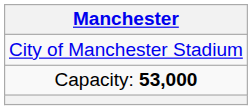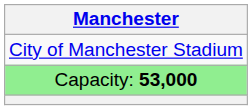(126, 79) no background -> (126, 79) lightgreen background
